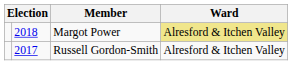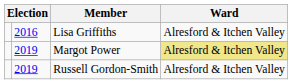+ row: (85, 32)
(26, 32) 2018 -> (26, 50) 2019
(26, 50) 2017 -> (26, 69) 2019
